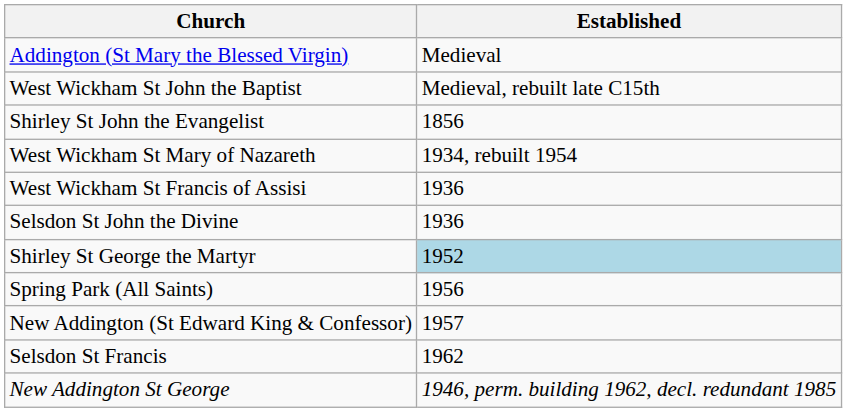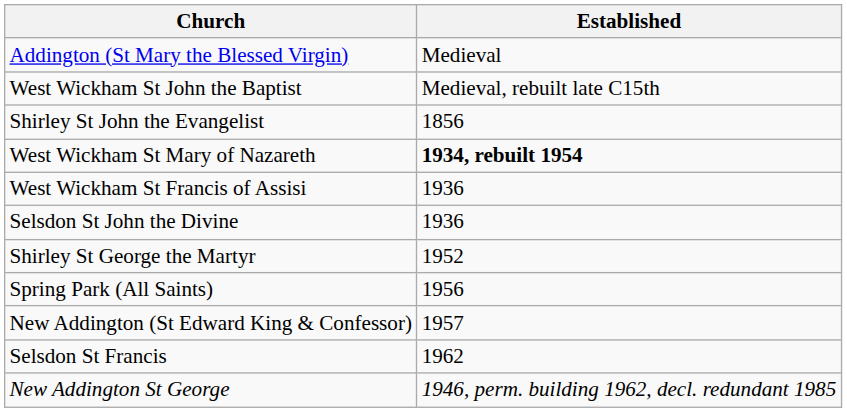(499, 155) normal -> (502, 155) bold
(443, 255) lightblue background -> (443, 255) no background
